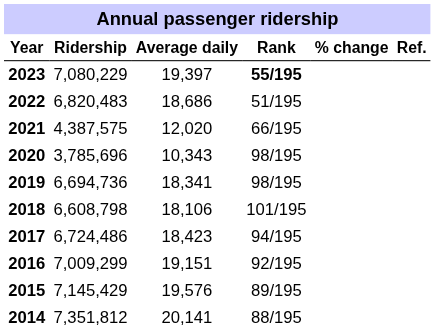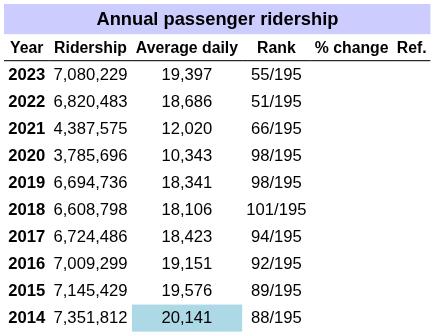(276, 74) bold -> (276, 74) normal
(187, 318) no background -> (187, 318) lightblue background
